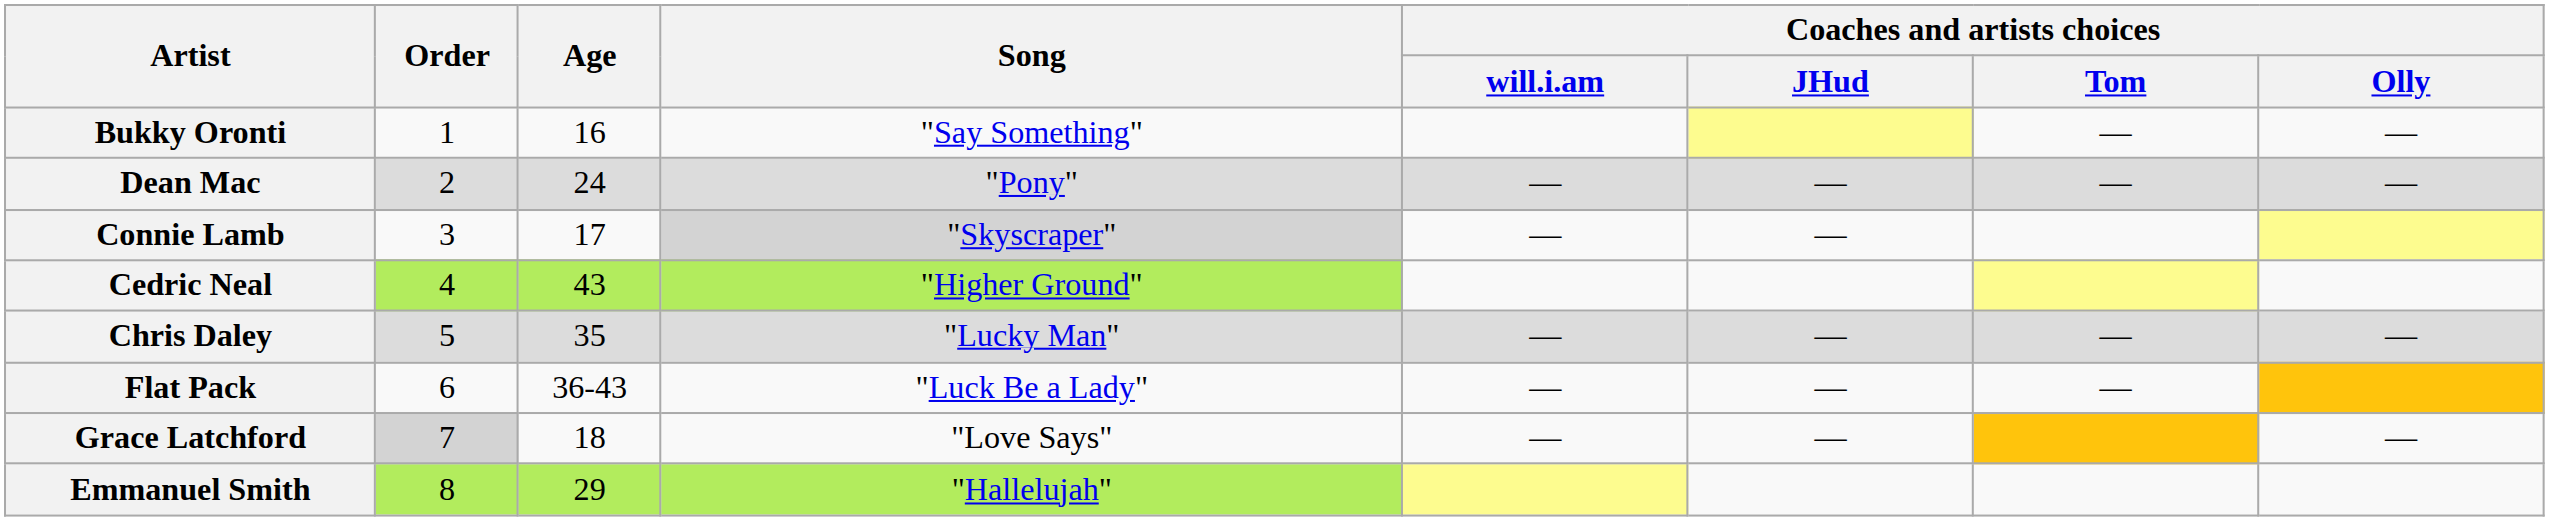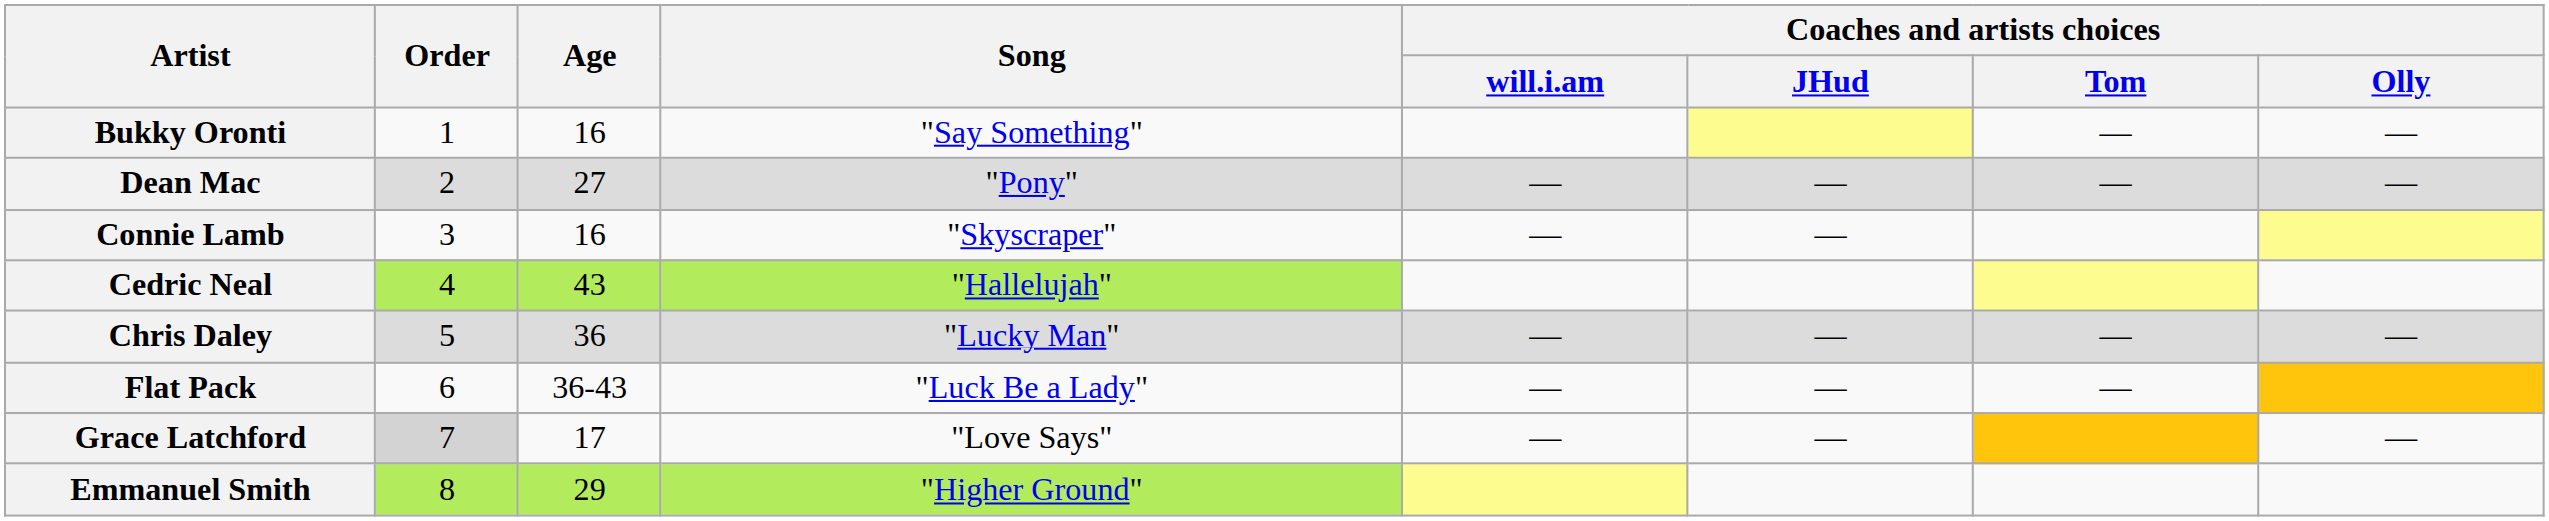(590, 183) 24 -> (590, 183) 27
(590, 234) 17 -> (590, 234) 16
(1032, 234) lightgrey background -> (1032, 234) no background
(1032, 285) "Higher Ground" -> (1032, 285) "Hallelujah"
(590, 336) 35 -> (590, 336) 36
(590, 438) 18 -> (590, 438) 17
(1032, 489) "Hallelujah" -> (1032, 489) "Higher Ground"
